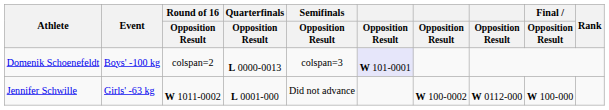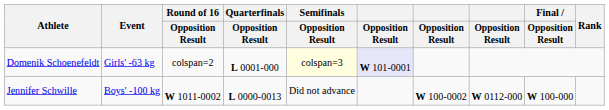(132, 62) Boys' -100 kg -> (129, 62) Girls' -63 kg
(255, 68) L 0000-0013 -> (255, 68) L 0001-000
(322, 62) no background -> (322, 62) lightyellow background
(129, 91) Girls' -63 kg -> (132, 91) Boys' -100 kg
(255, 97) L 0001-000 -> (255, 97) L 0000-0013
